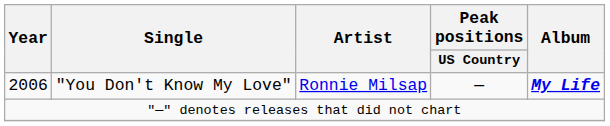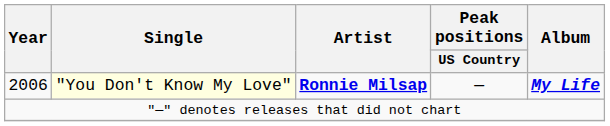(174, 85) no background -> (174, 85) lightyellow background
(363, 85) normal -> (363, 85) bold
